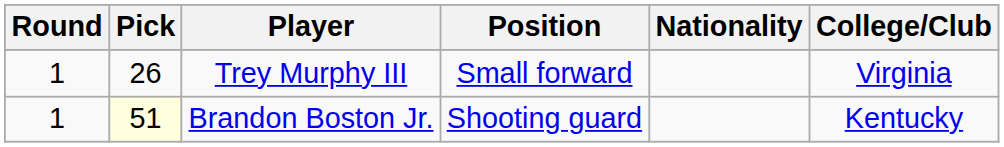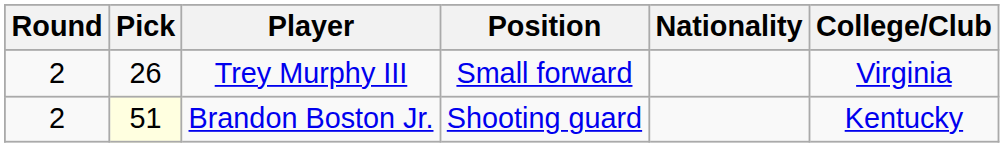(57, 73) 1 -> (57, 73) 2
(57, 118) 1 -> (57, 118) 2
